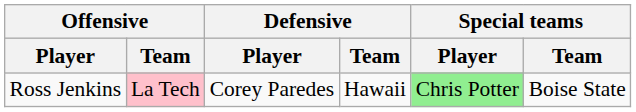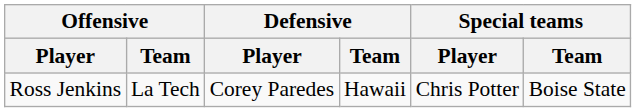(165, 89) pink background -> (165, 89) no background
(467, 89) lightgreen background -> (467, 89) no background
